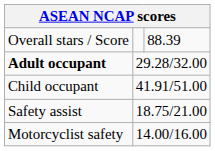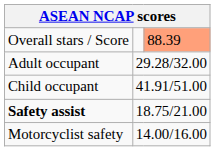(164, 39) no background -> (164, 39) lightsalmon background
(57, 63) bold -> (54, 63) normal
(45, 110) normal -> (47, 110) bold
